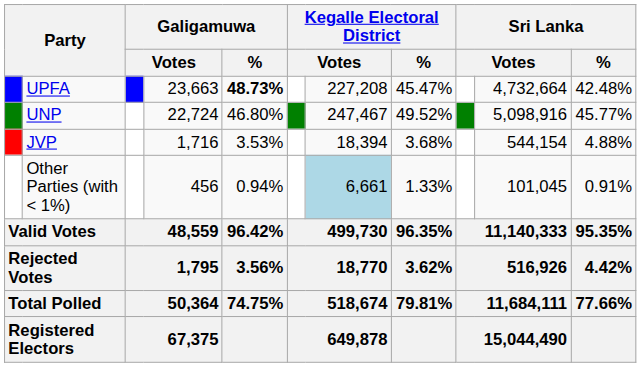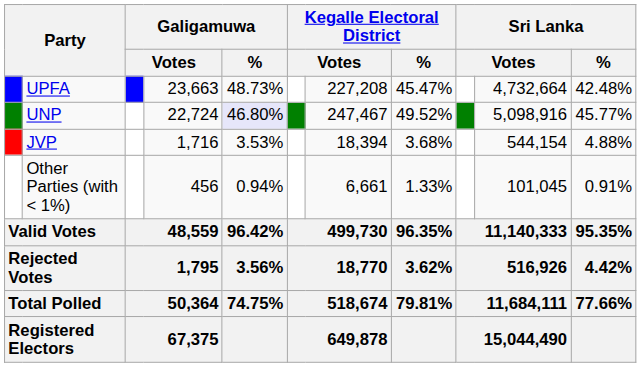(255, 89) bold -> (255, 89) normal
(255, 115) no background -> (255, 115) lavender background
(367, 187) lightblue background -> (367, 187) no background
